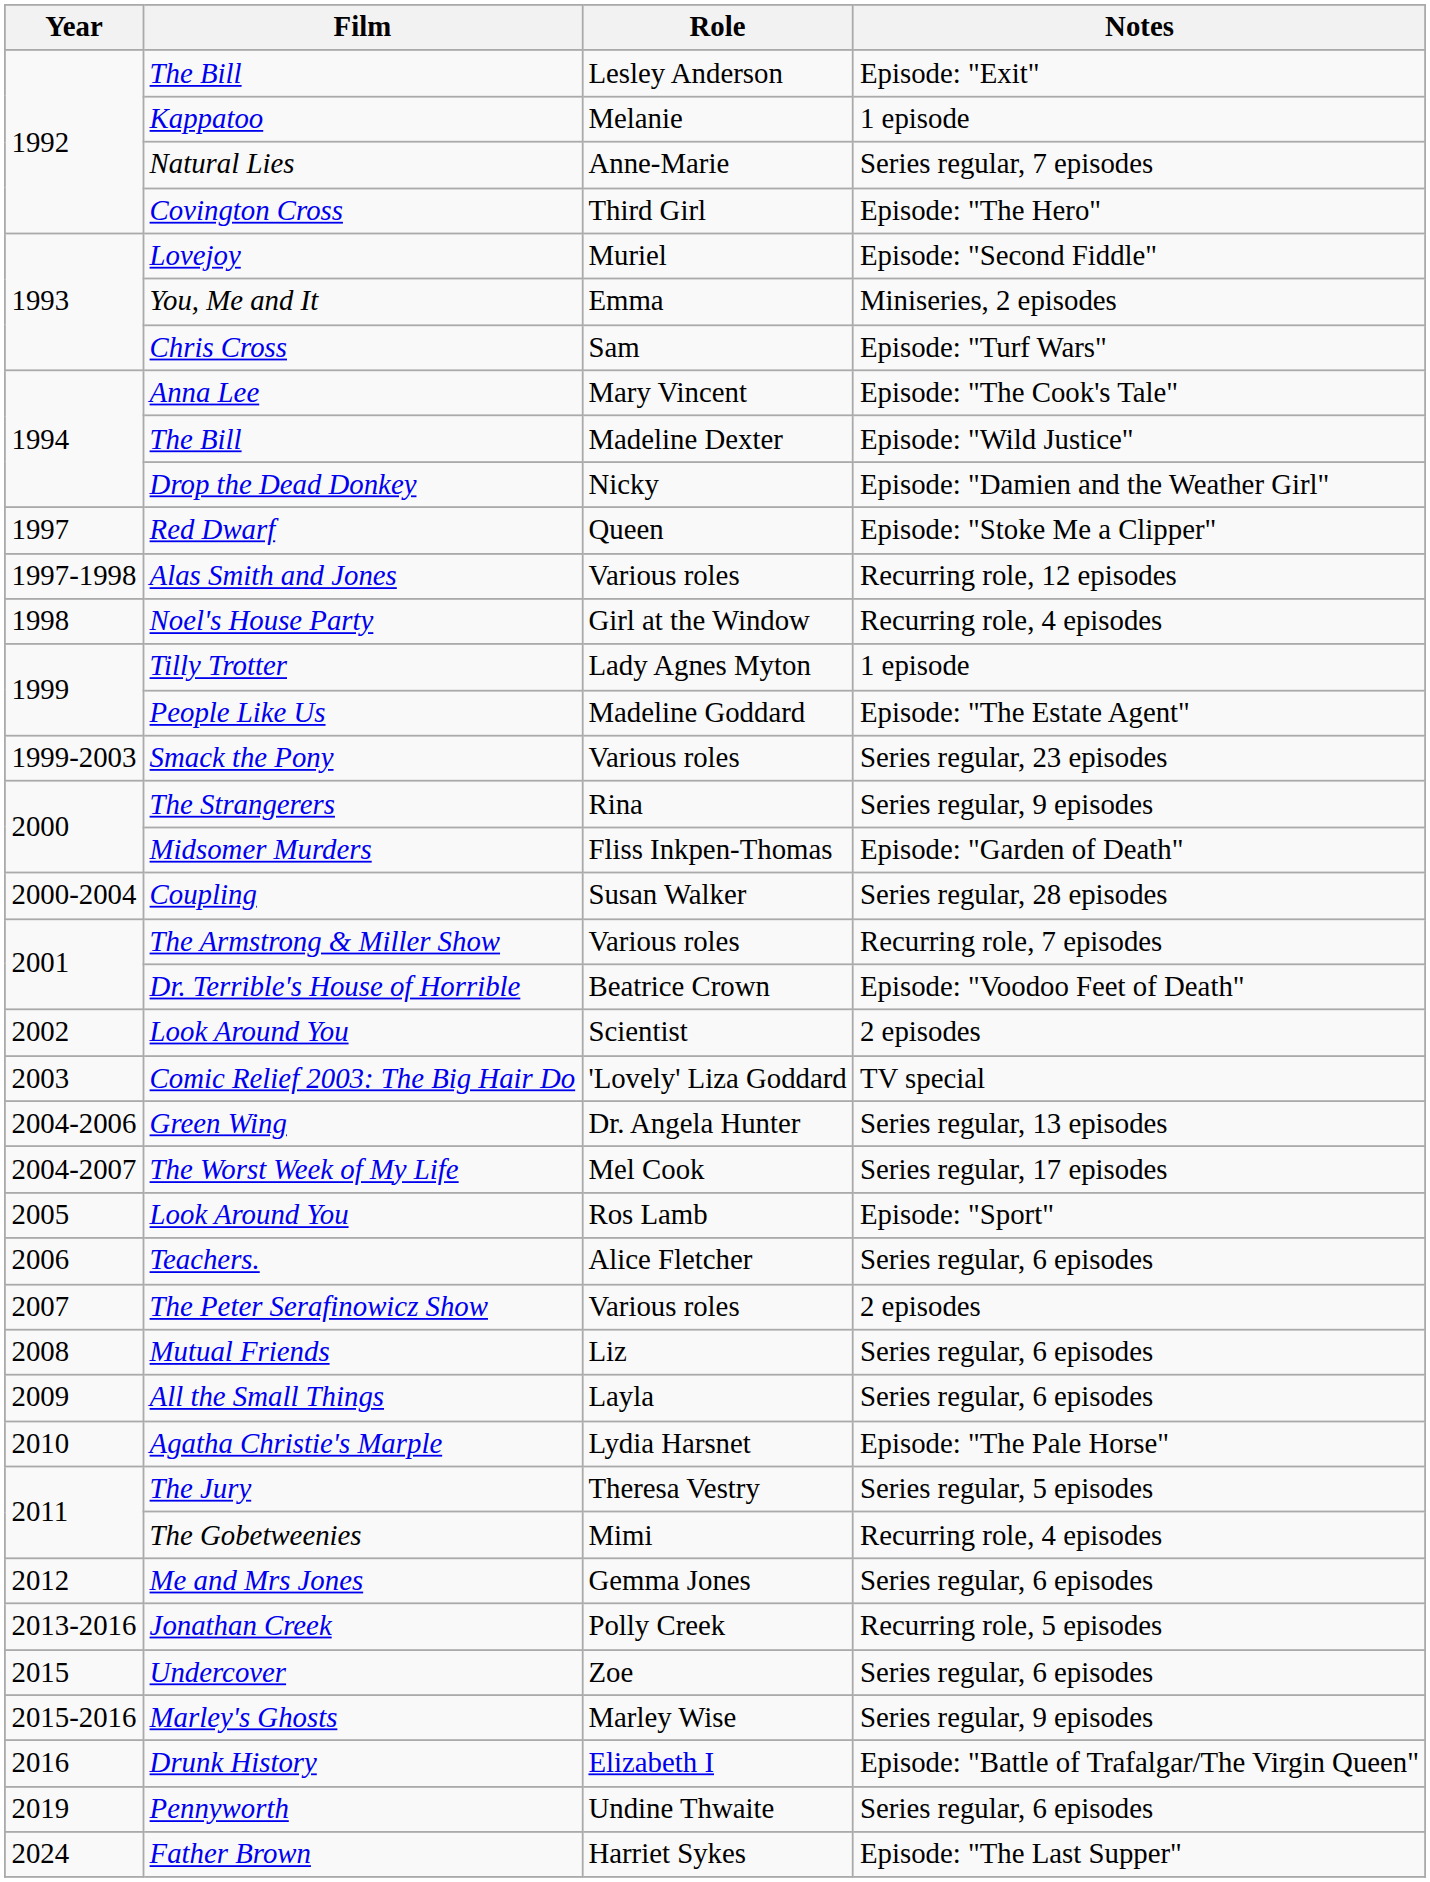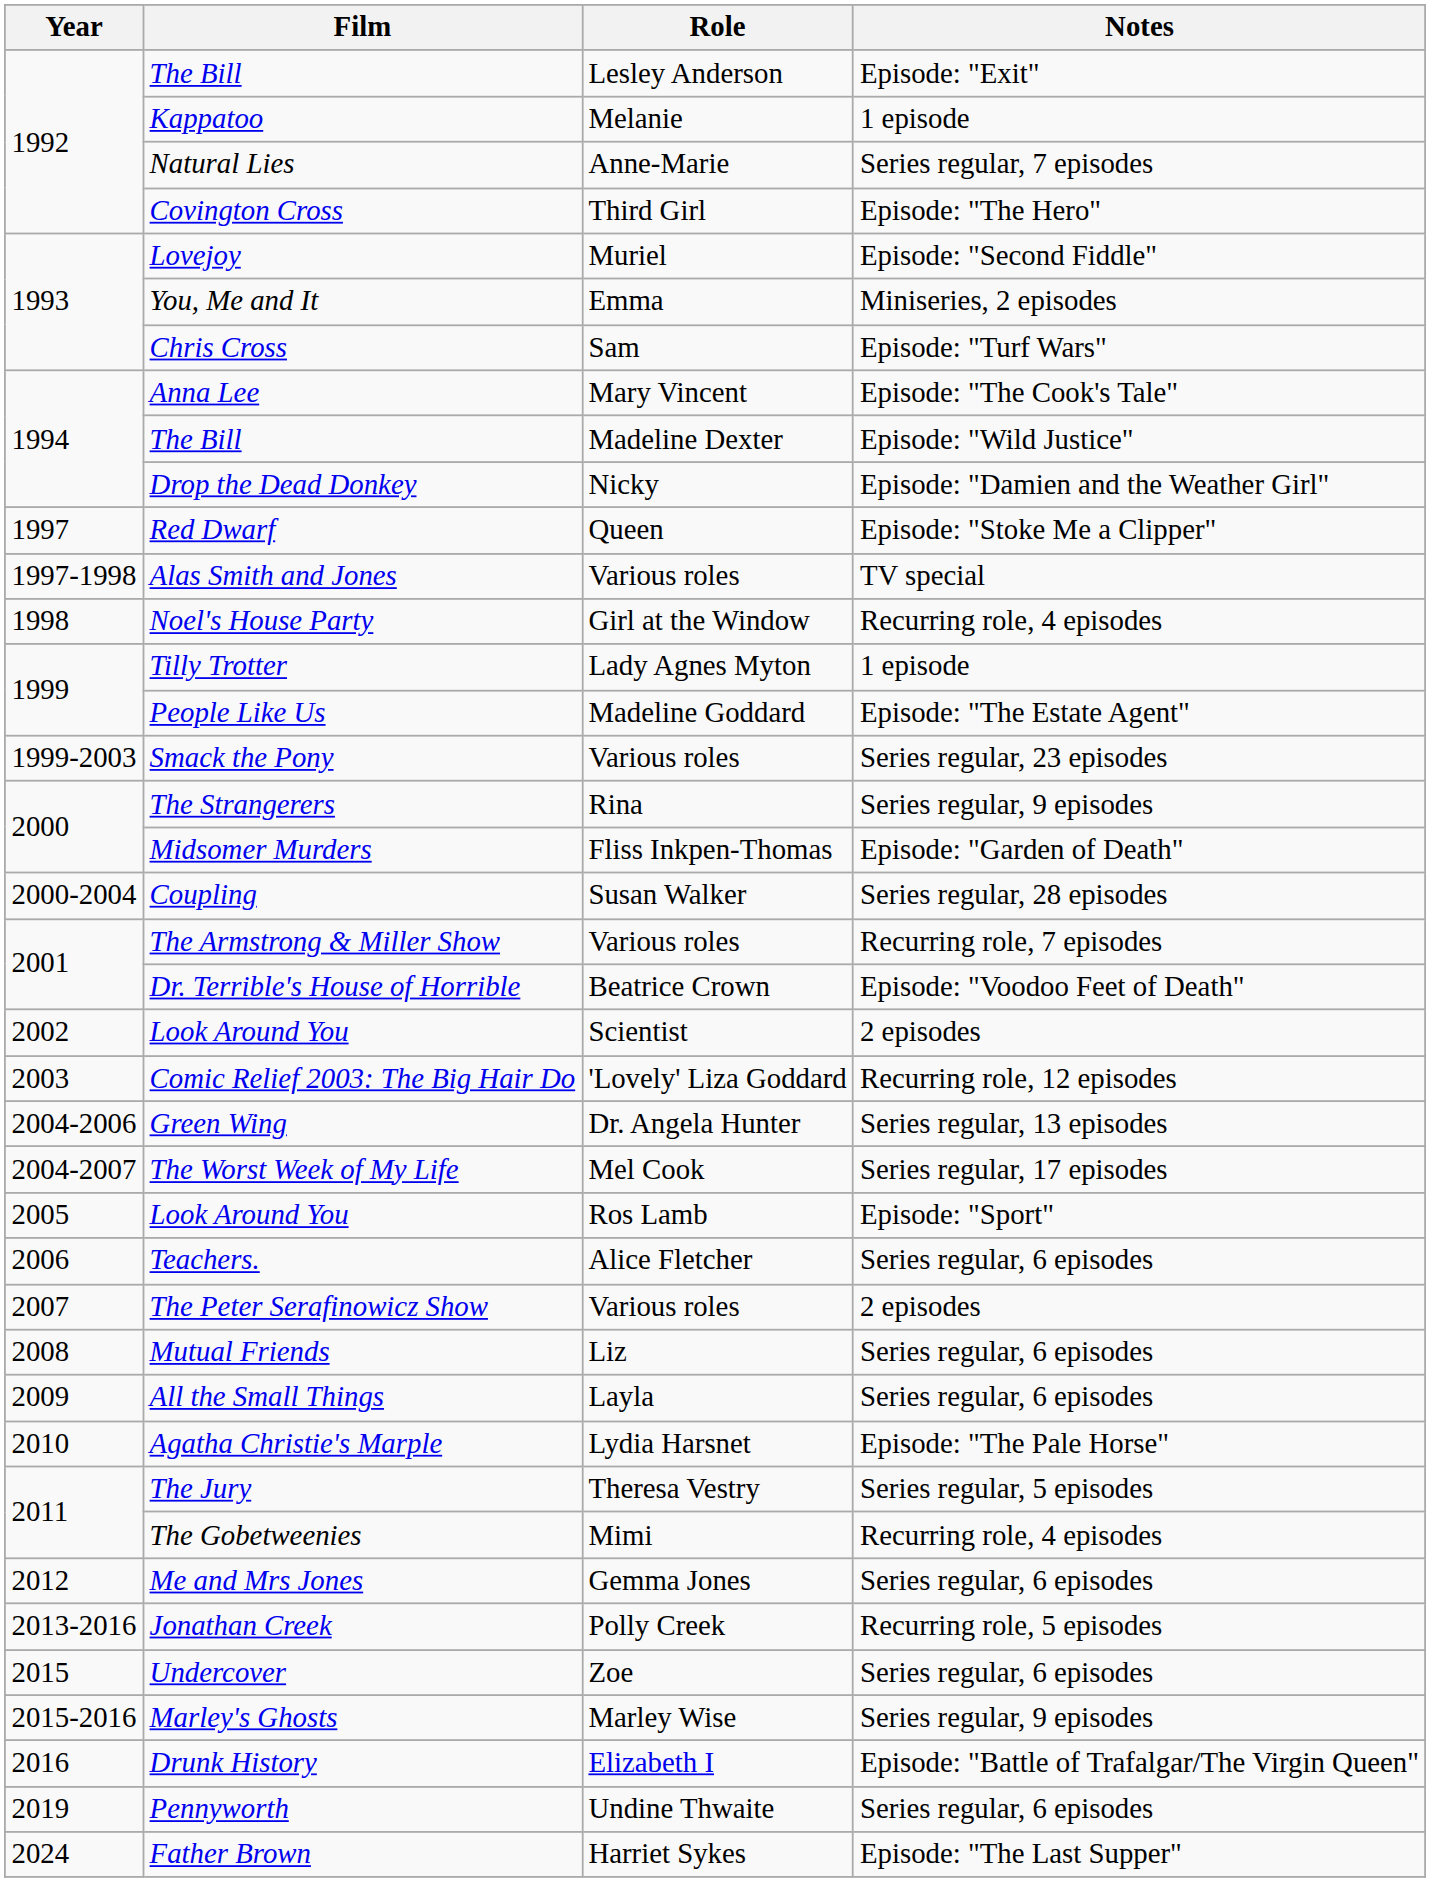(1018, 575) Recurring role, 12 episodes -> (923, 575) TV special
(923, 1077) TV special -> (1018, 1077) Recurring role, 12 episodes
